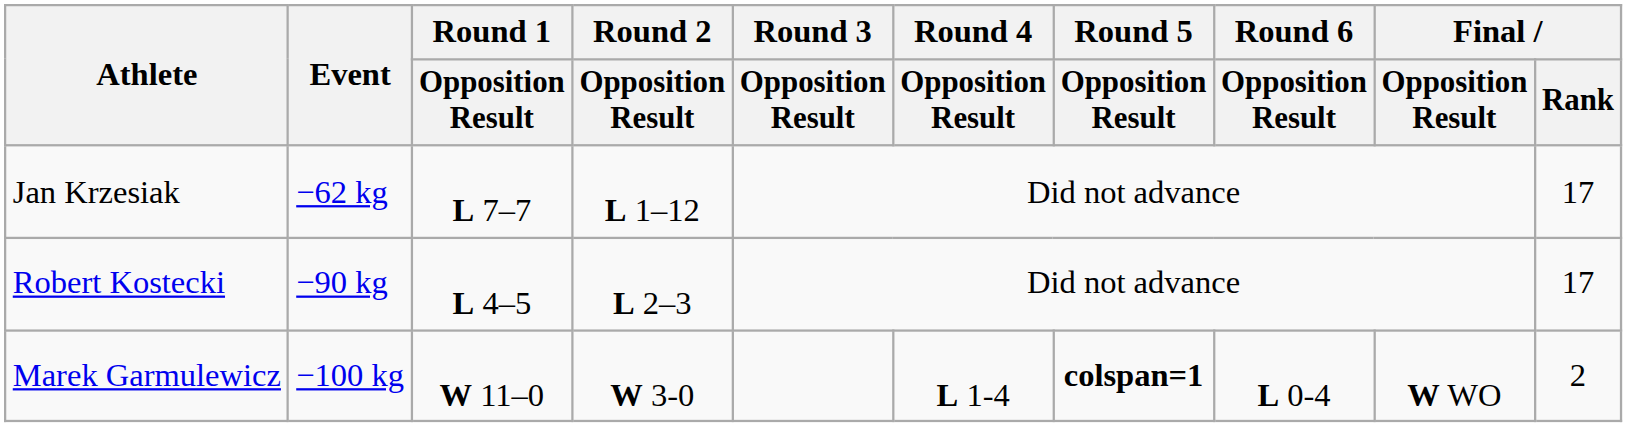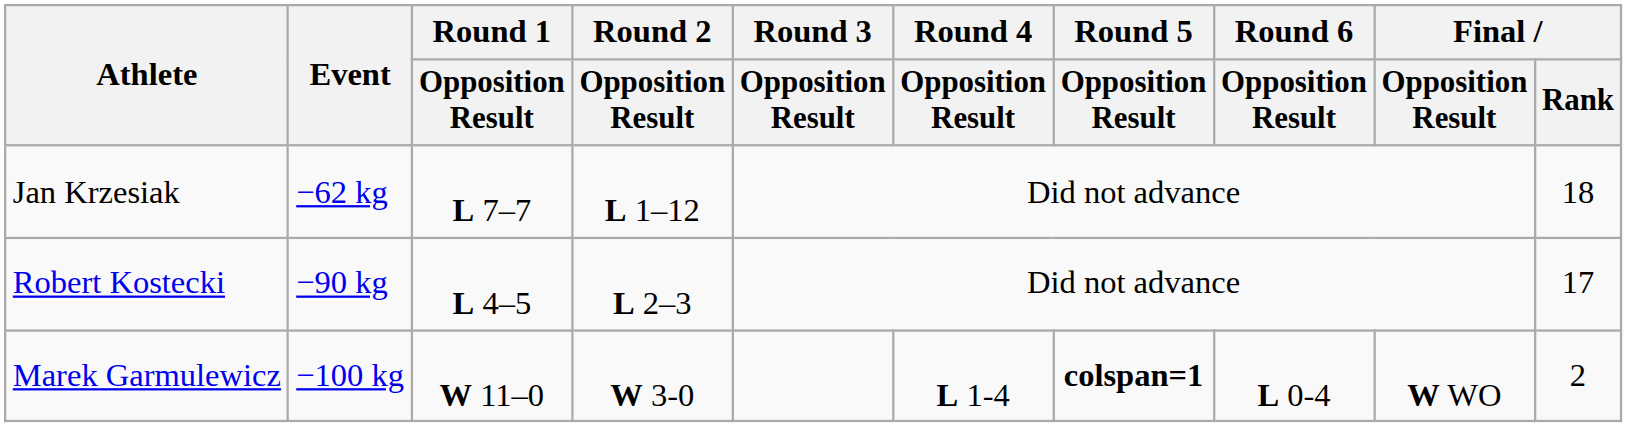(1578, 191) 17 -> (1578, 191) 18
